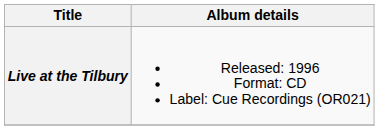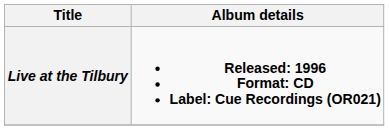(253, 84) normal -> (258, 84) bold
